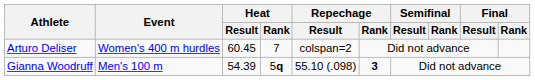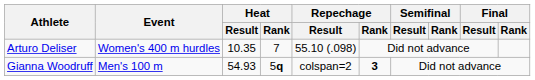(242, 49) 60.45 -> (242, 49) 10.35
(326, 49) colspan=2 -> (326, 49) 55.10 (.098)
(242, 67) 54.39 -> (242, 67) 54.93
(326, 67) 55.10 (.098) -> (326, 67) colspan=2
